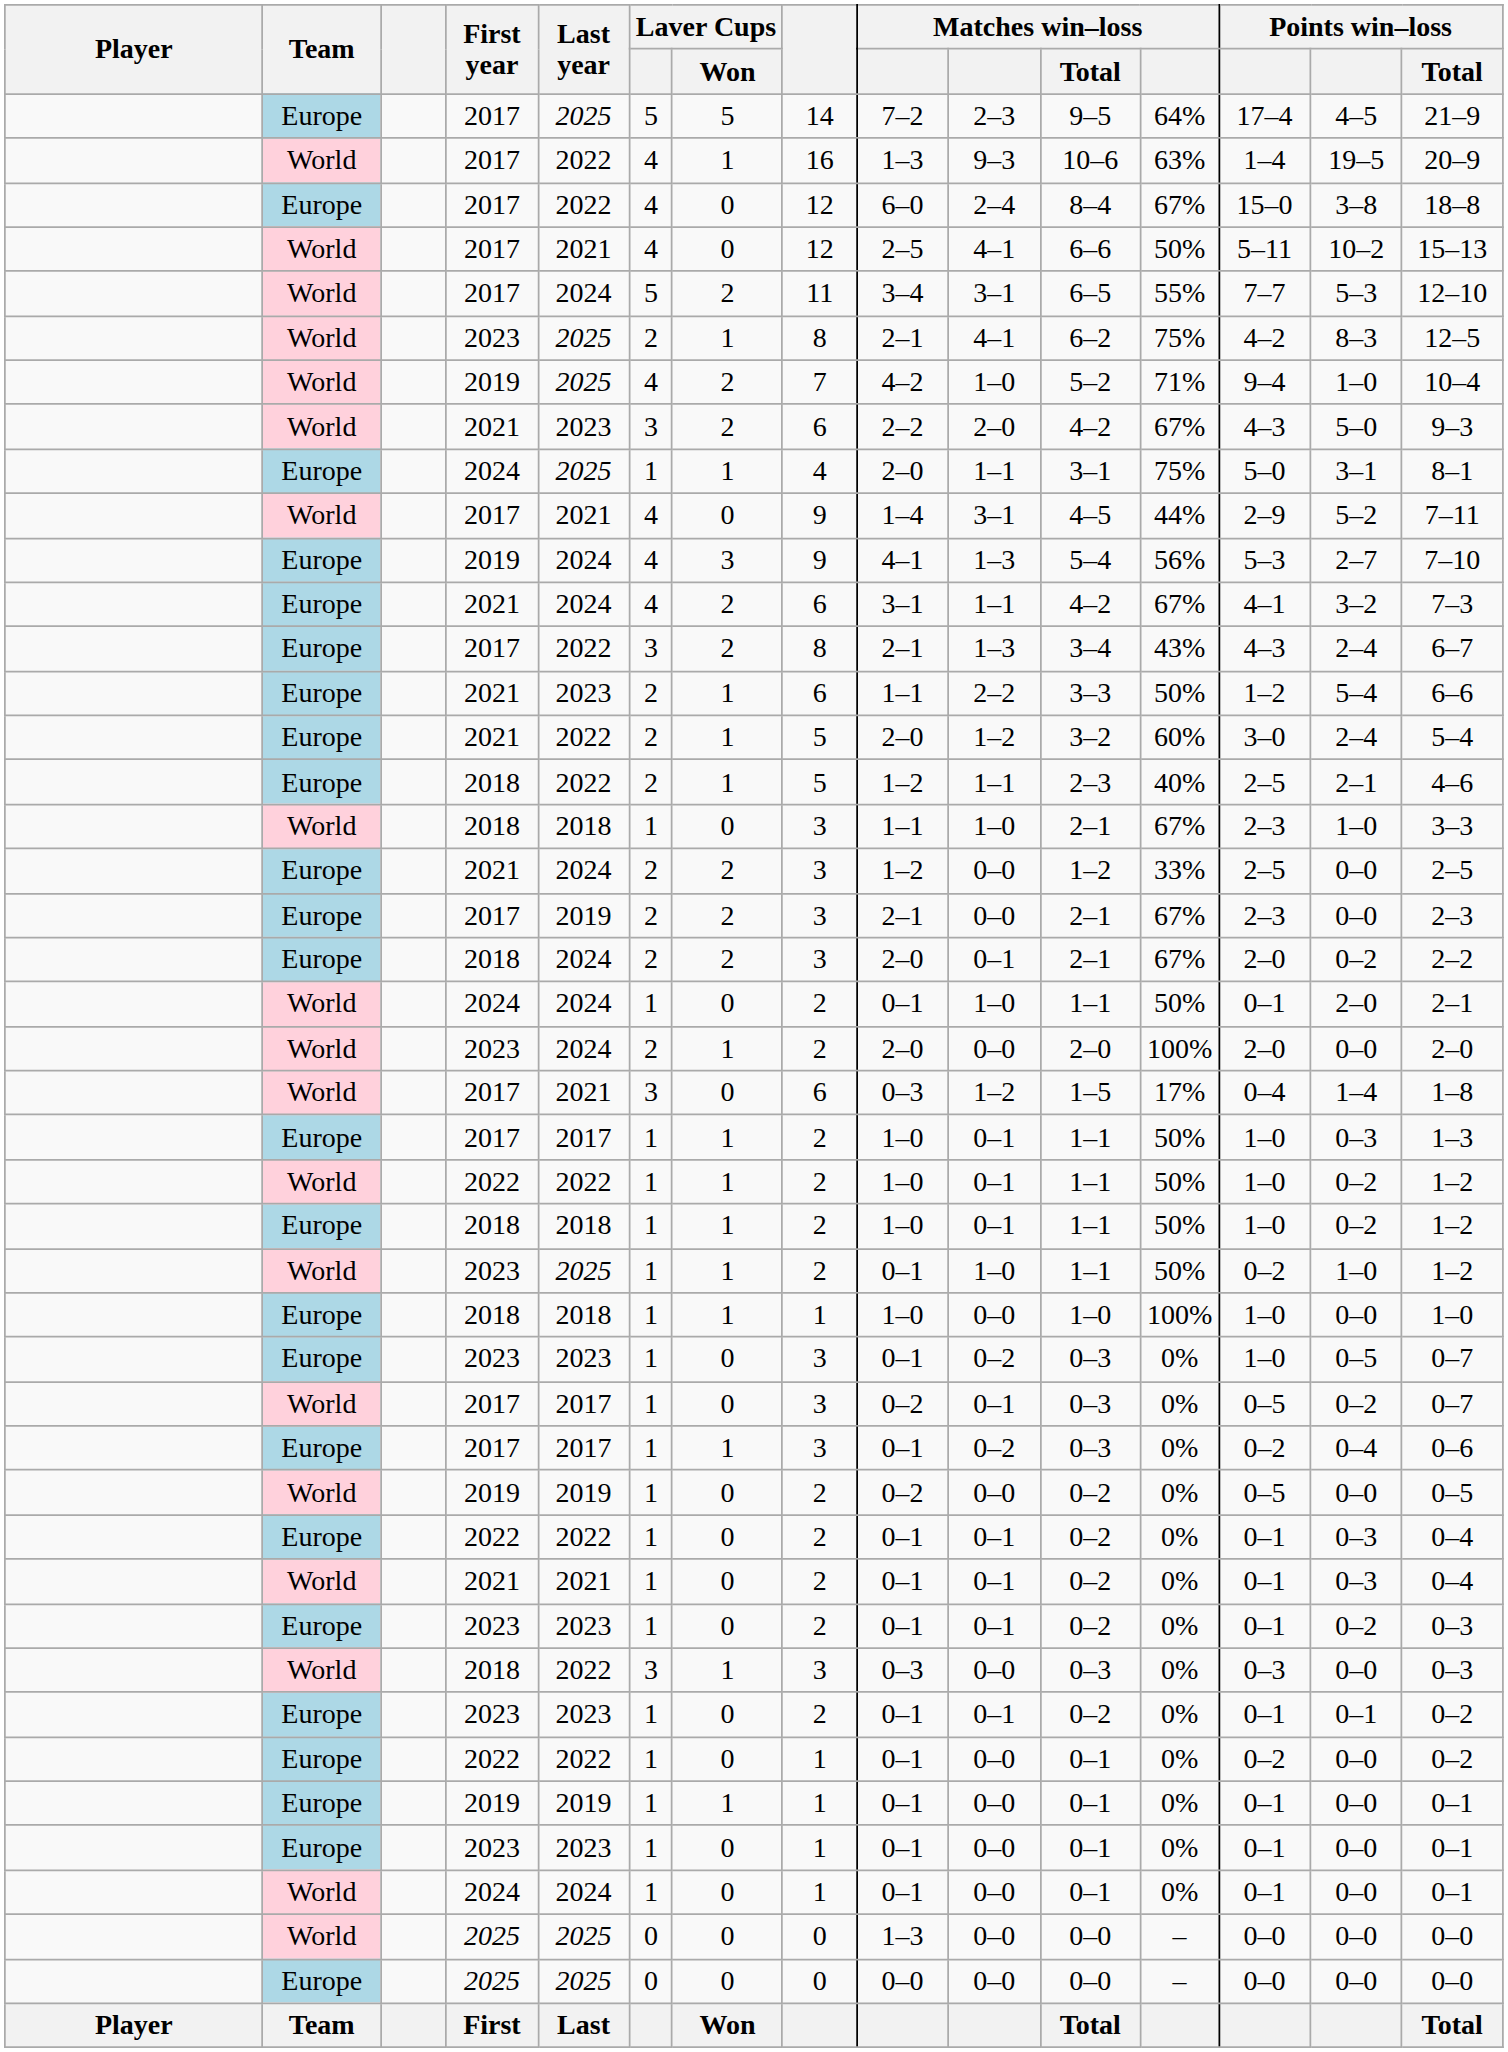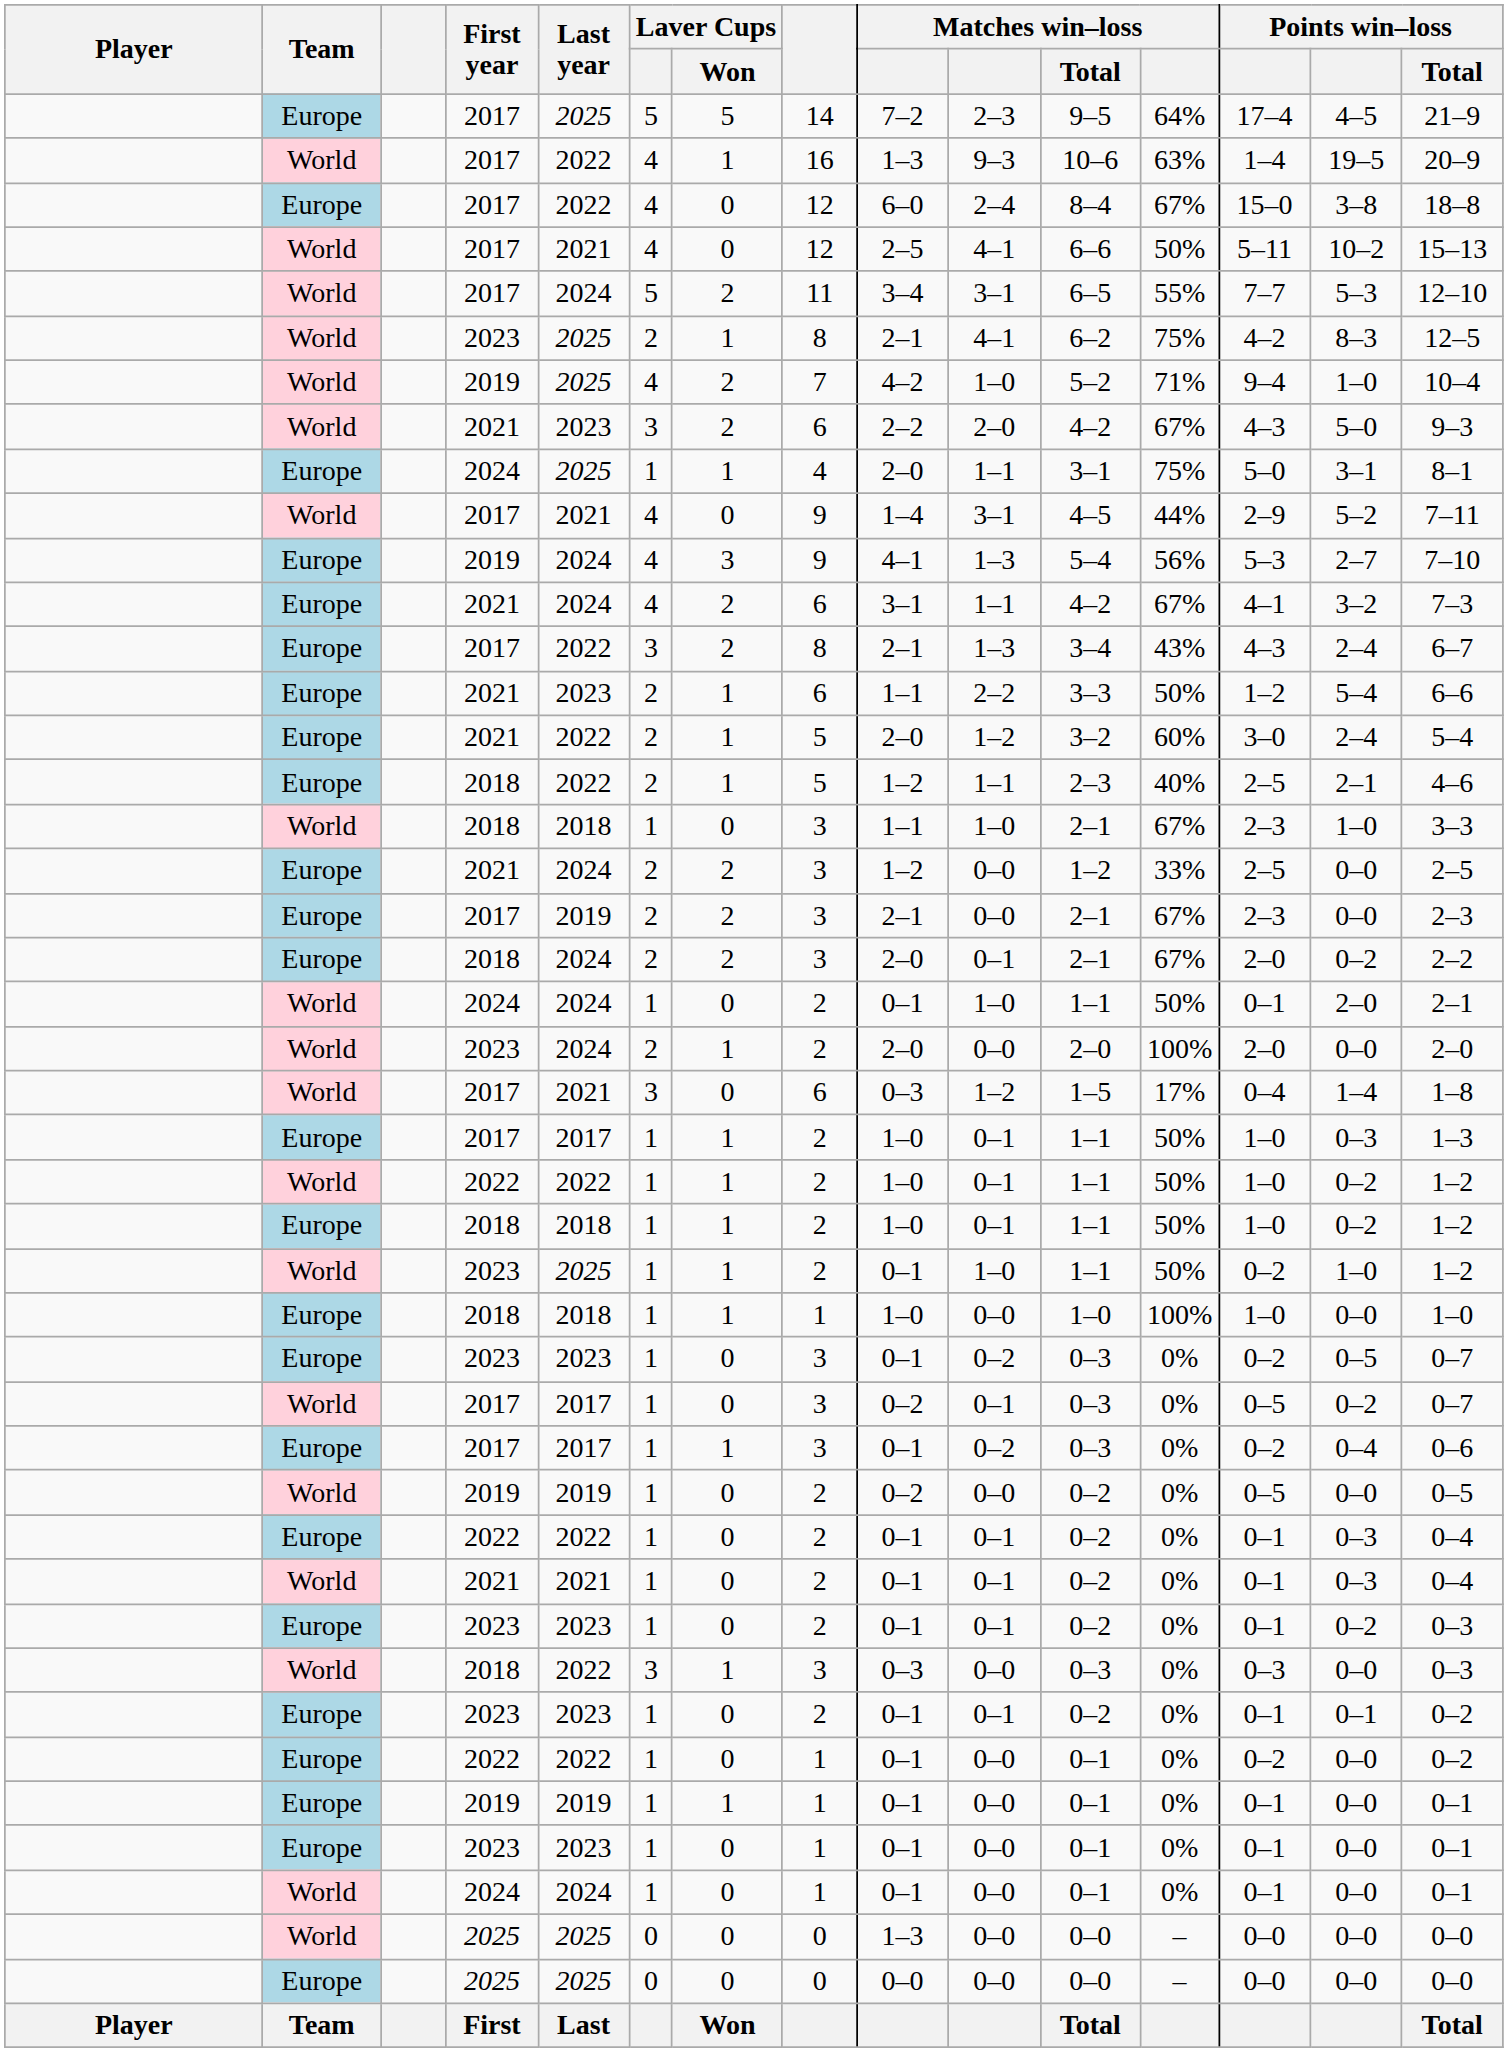(1265, 1358) 1–0 -> (1265, 1358) 0–2
